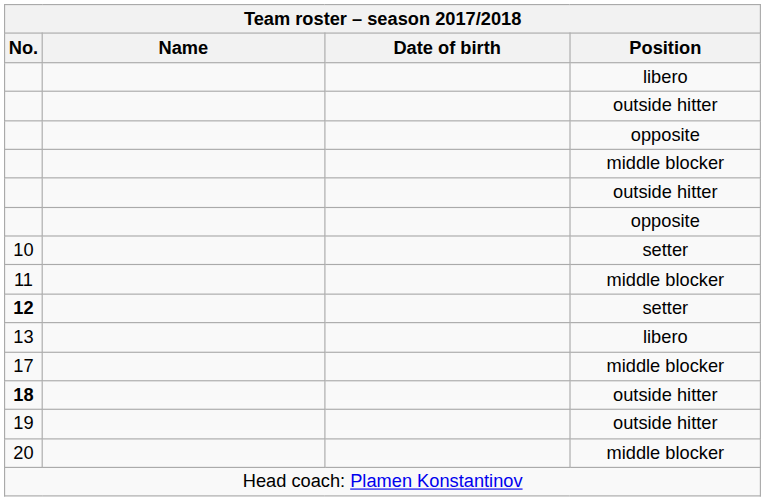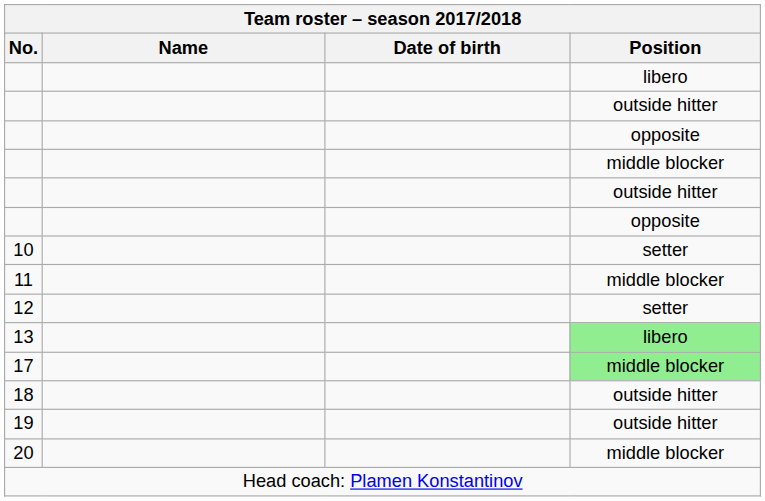(23, 308) bold -> (23, 308) normal
(665, 337) no background -> (665, 337) lightgreen background
(665, 366) no background -> (665, 366) lightgreen background
(23, 395) bold -> (23, 395) normal
